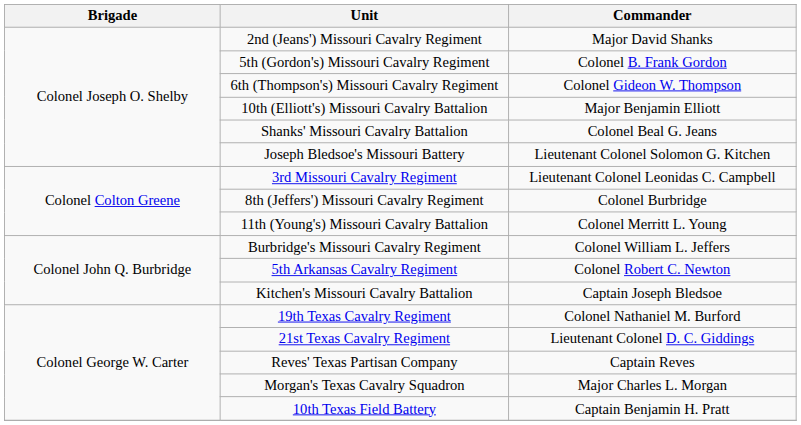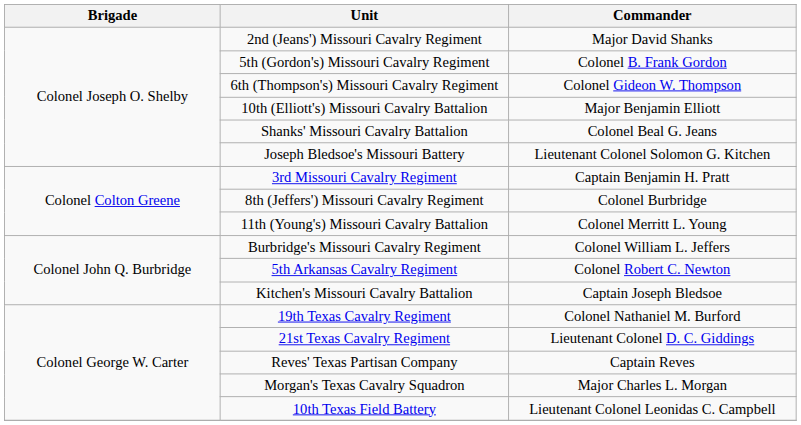(652, 177) Lieutenant Colonel Leonidas C. Campbell -> (652, 177) Captain Benjamin H. Pratt
(652, 408) Captain Benjamin H. Pratt -> (652, 408) Lieutenant Colonel Leonidas C. Campbell
